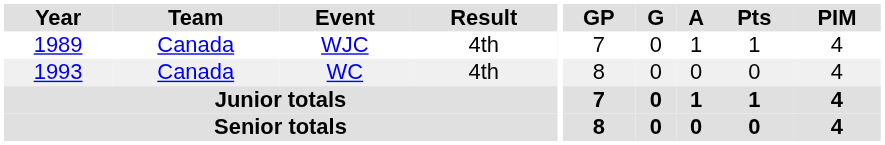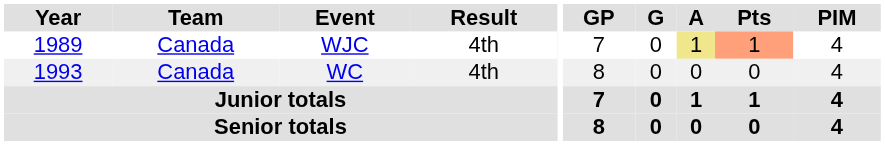(696, 44) no background -> (696, 44) khaki background
(754, 44) no background -> (754, 44) lightsalmon background
